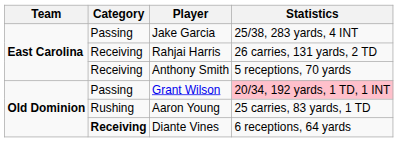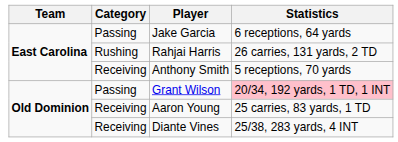(296, 33) 25/38, 283 yards, 4 INT -> (293, 33) 6 receptions, 64 yards
(117, 52) Receiving -> (116, 52) Rushing
(112, 108) Rushing -> (121, 108) Receiving
(119, 127) bold -> (121, 127) normal
(293, 127) 6 receptions, 64 yards -> (296, 127) 25/38, 283 yards, 4 INT
